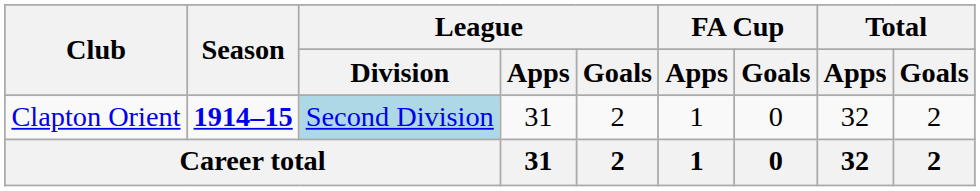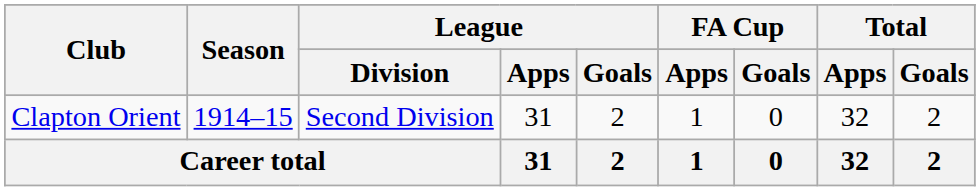(243, 116) bold -> (243, 116) normal
(400, 116) lightblue background -> (400, 116) no background
